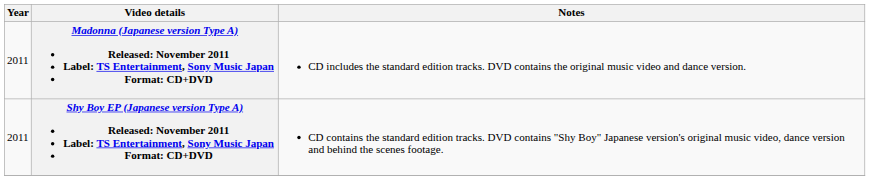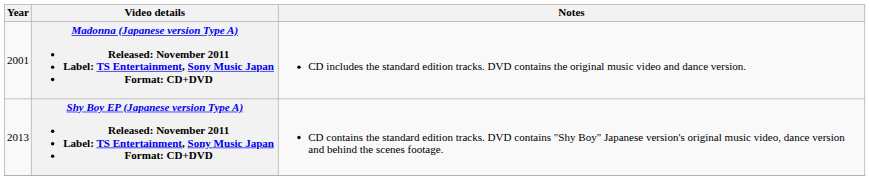(18, 60) 2011 -> (18, 60) 2001
(18, 137) 2011 -> (18, 137) 2013
